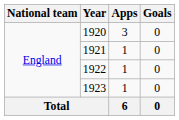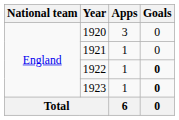(157, 69) normal -> (157, 69) bold
(157, 87) normal -> (157, 87) bold
